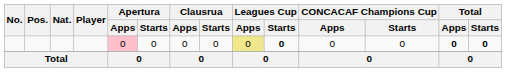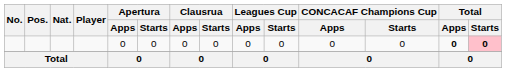(123, 43) pink background -> (123, 43) no background
(248, 43) khaki background -> (248, 43) no background
(281, 43) bold -> (281, 43) normal
(485, 43) no background -> (485, 43) pink background
